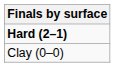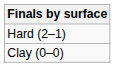(37, 34) bold -> (37, 34) normal
